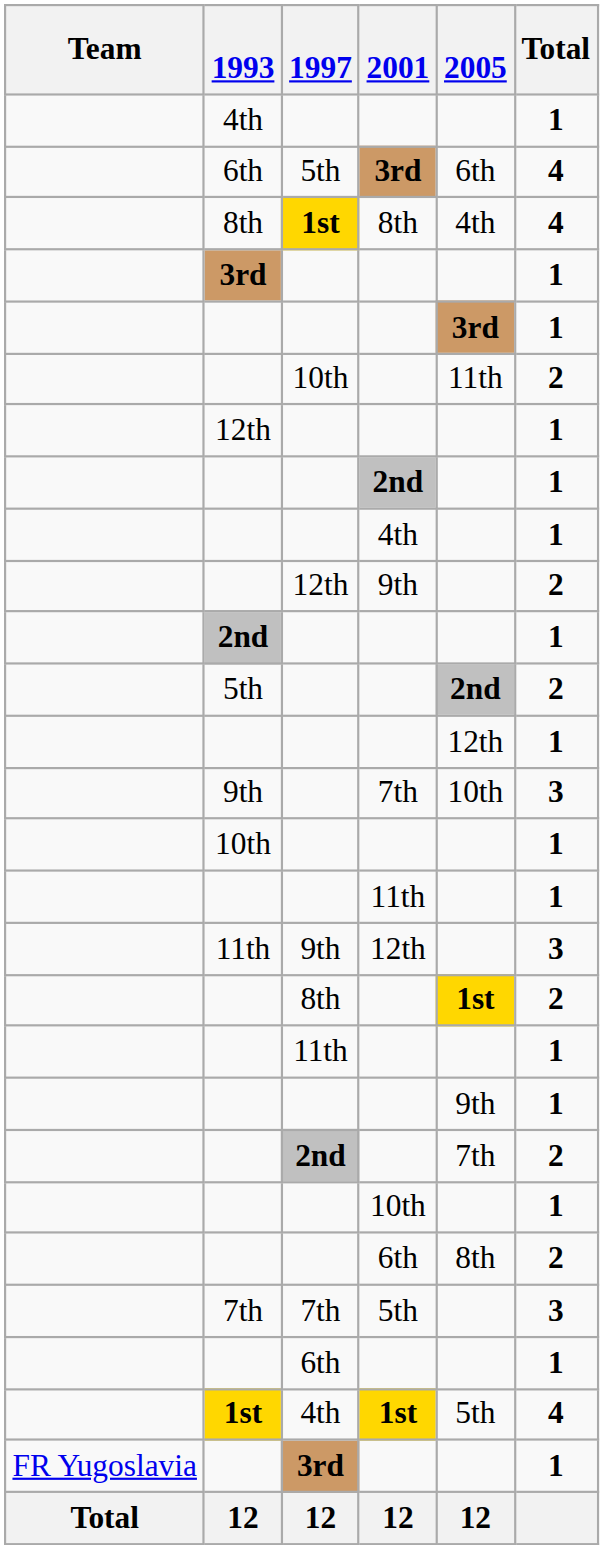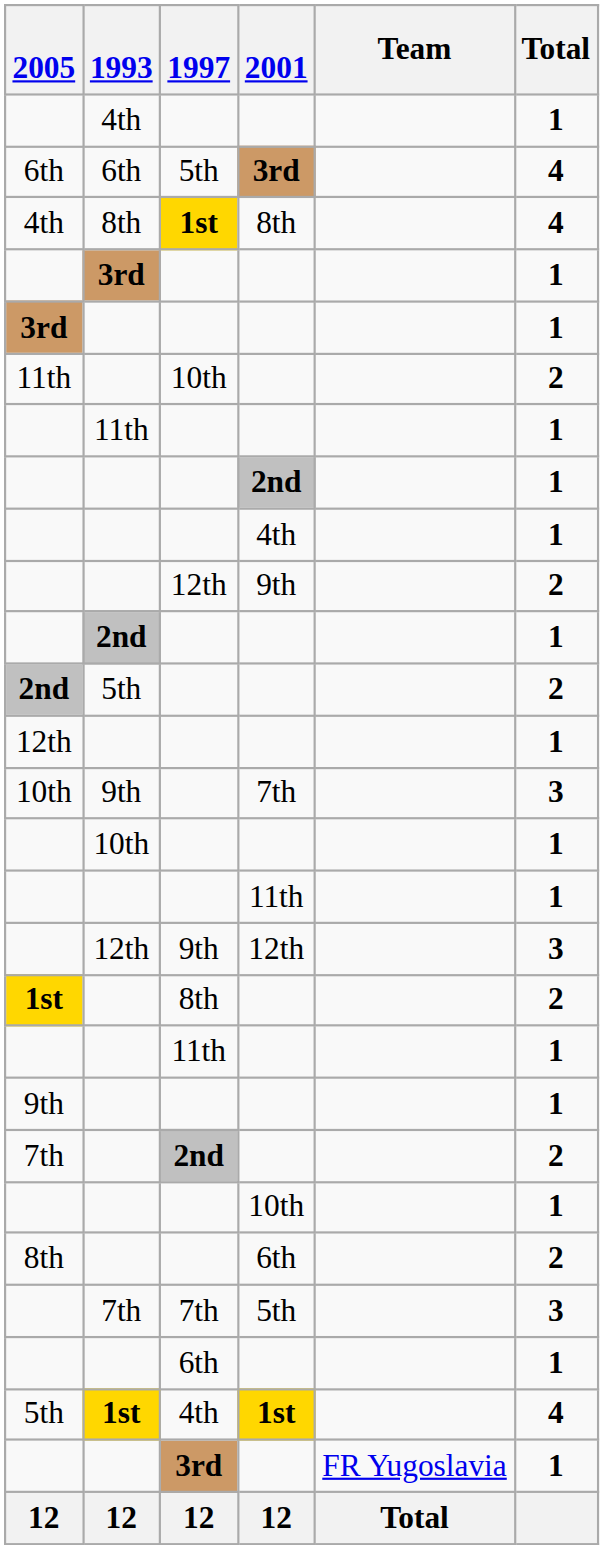columns swapped: (105, 49) <-> (475, 67)
(243, 430) 12th -> (121, 430) 11th
(243, 948) 11th -> (121, 948) 12th
